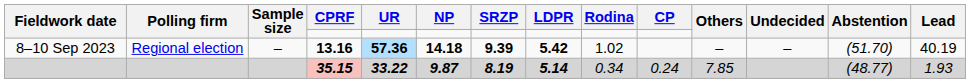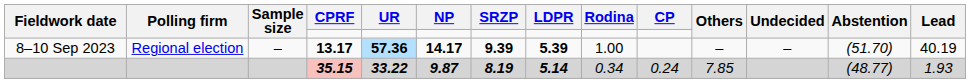(334, 48) 13.16 -> (334, 48) 13.17
(444, 48) 14.18 -> (444, 48) 14.17
(554, 48) 5.42 -> (554, 48) 5.39
(609, 48) 1.02 -> (609, 48) 1.00
